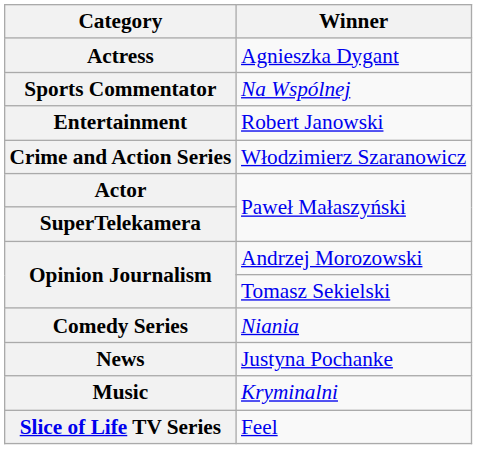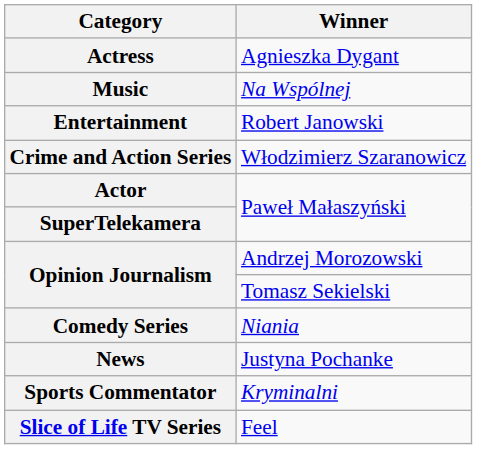(120, 88) Sports Commentator -> (120, 88) Music
(120, 392) Music -> (120, 392) Sports Commentator
